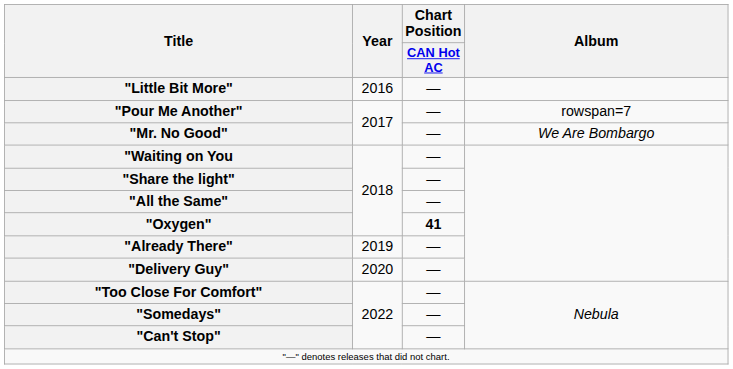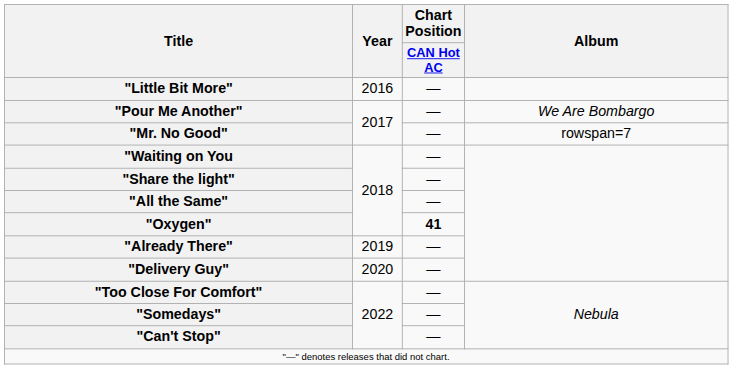(596, 111) rowspan=7 -> (596, 111) We Are Bombargo
(596, 134) We Are Bombargo -> (596, 134) rowspan=7
